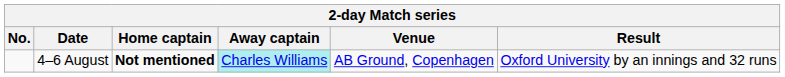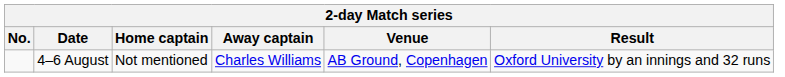(165, 60) bold -> (161, 60) normal
(274, 60) paleturquoise background -> (268, 60) no background
